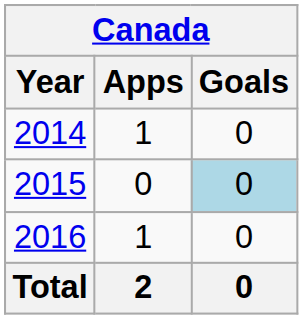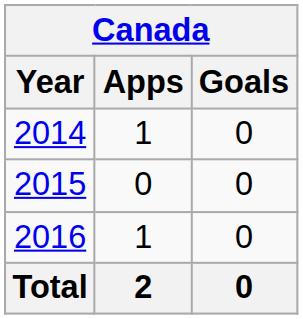(244, 184) lightblue background -> (244, 184) no background
